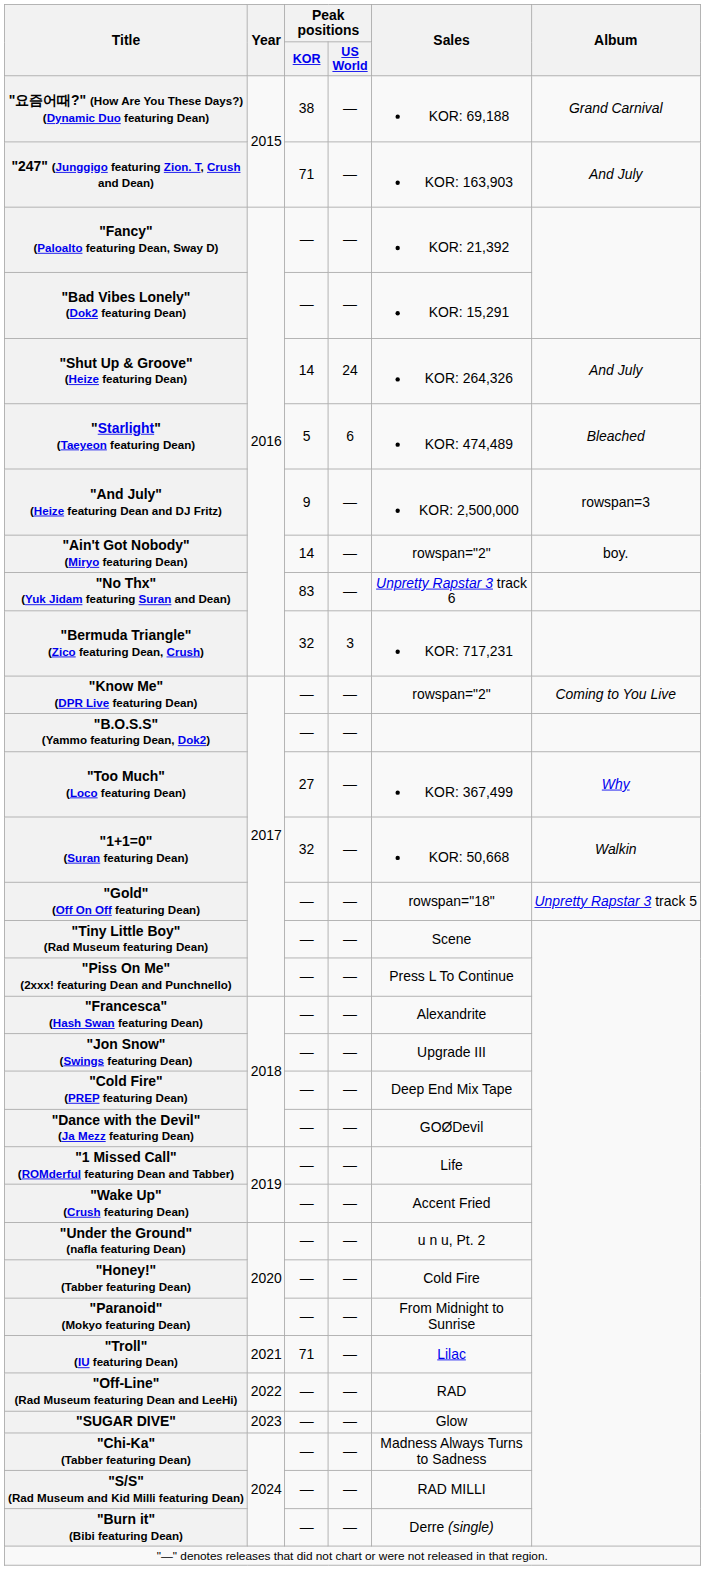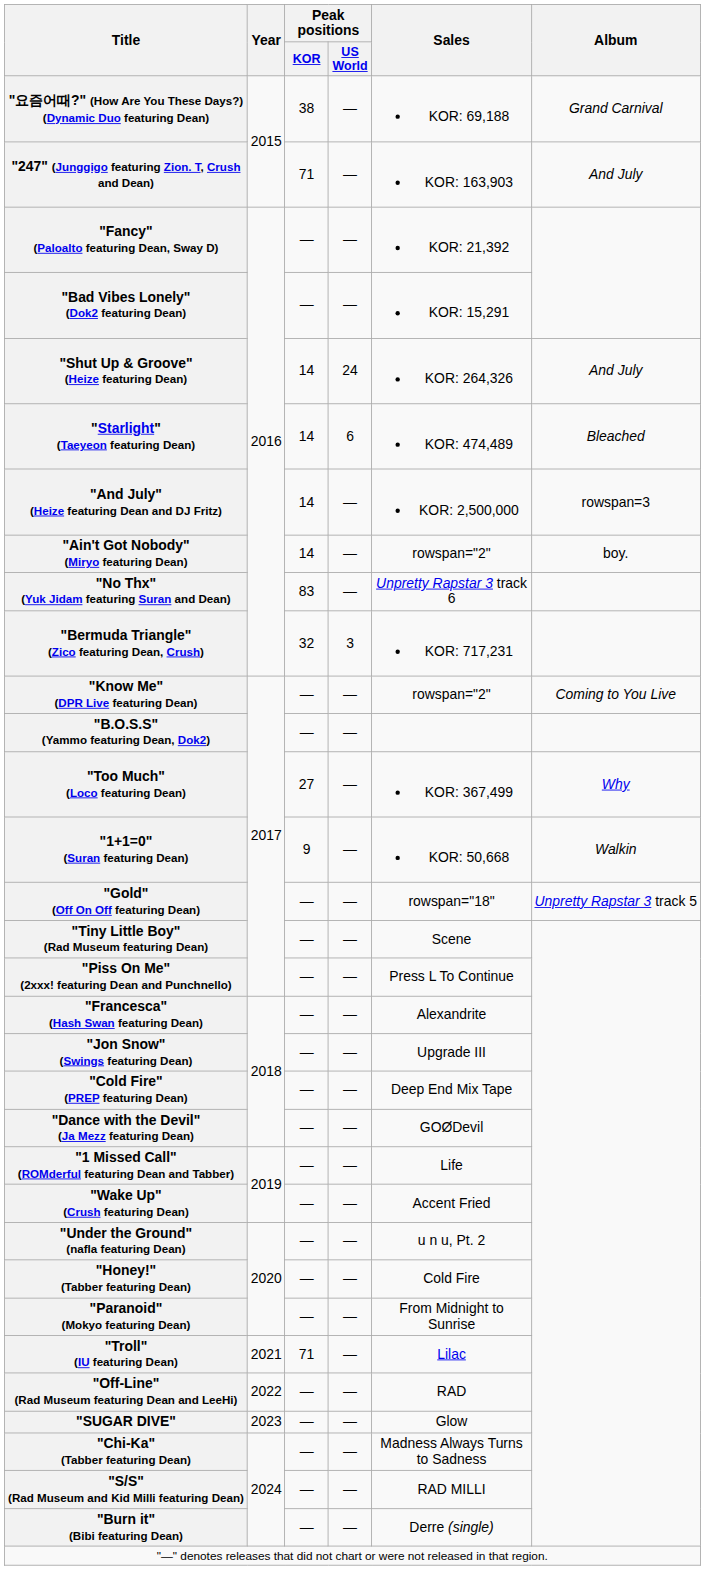(307, 436) 5 -> (307, 436) 14
(307, 502) 9 -> (307, 502) 14
(307, 849) 32 -> (307, 849) 9
